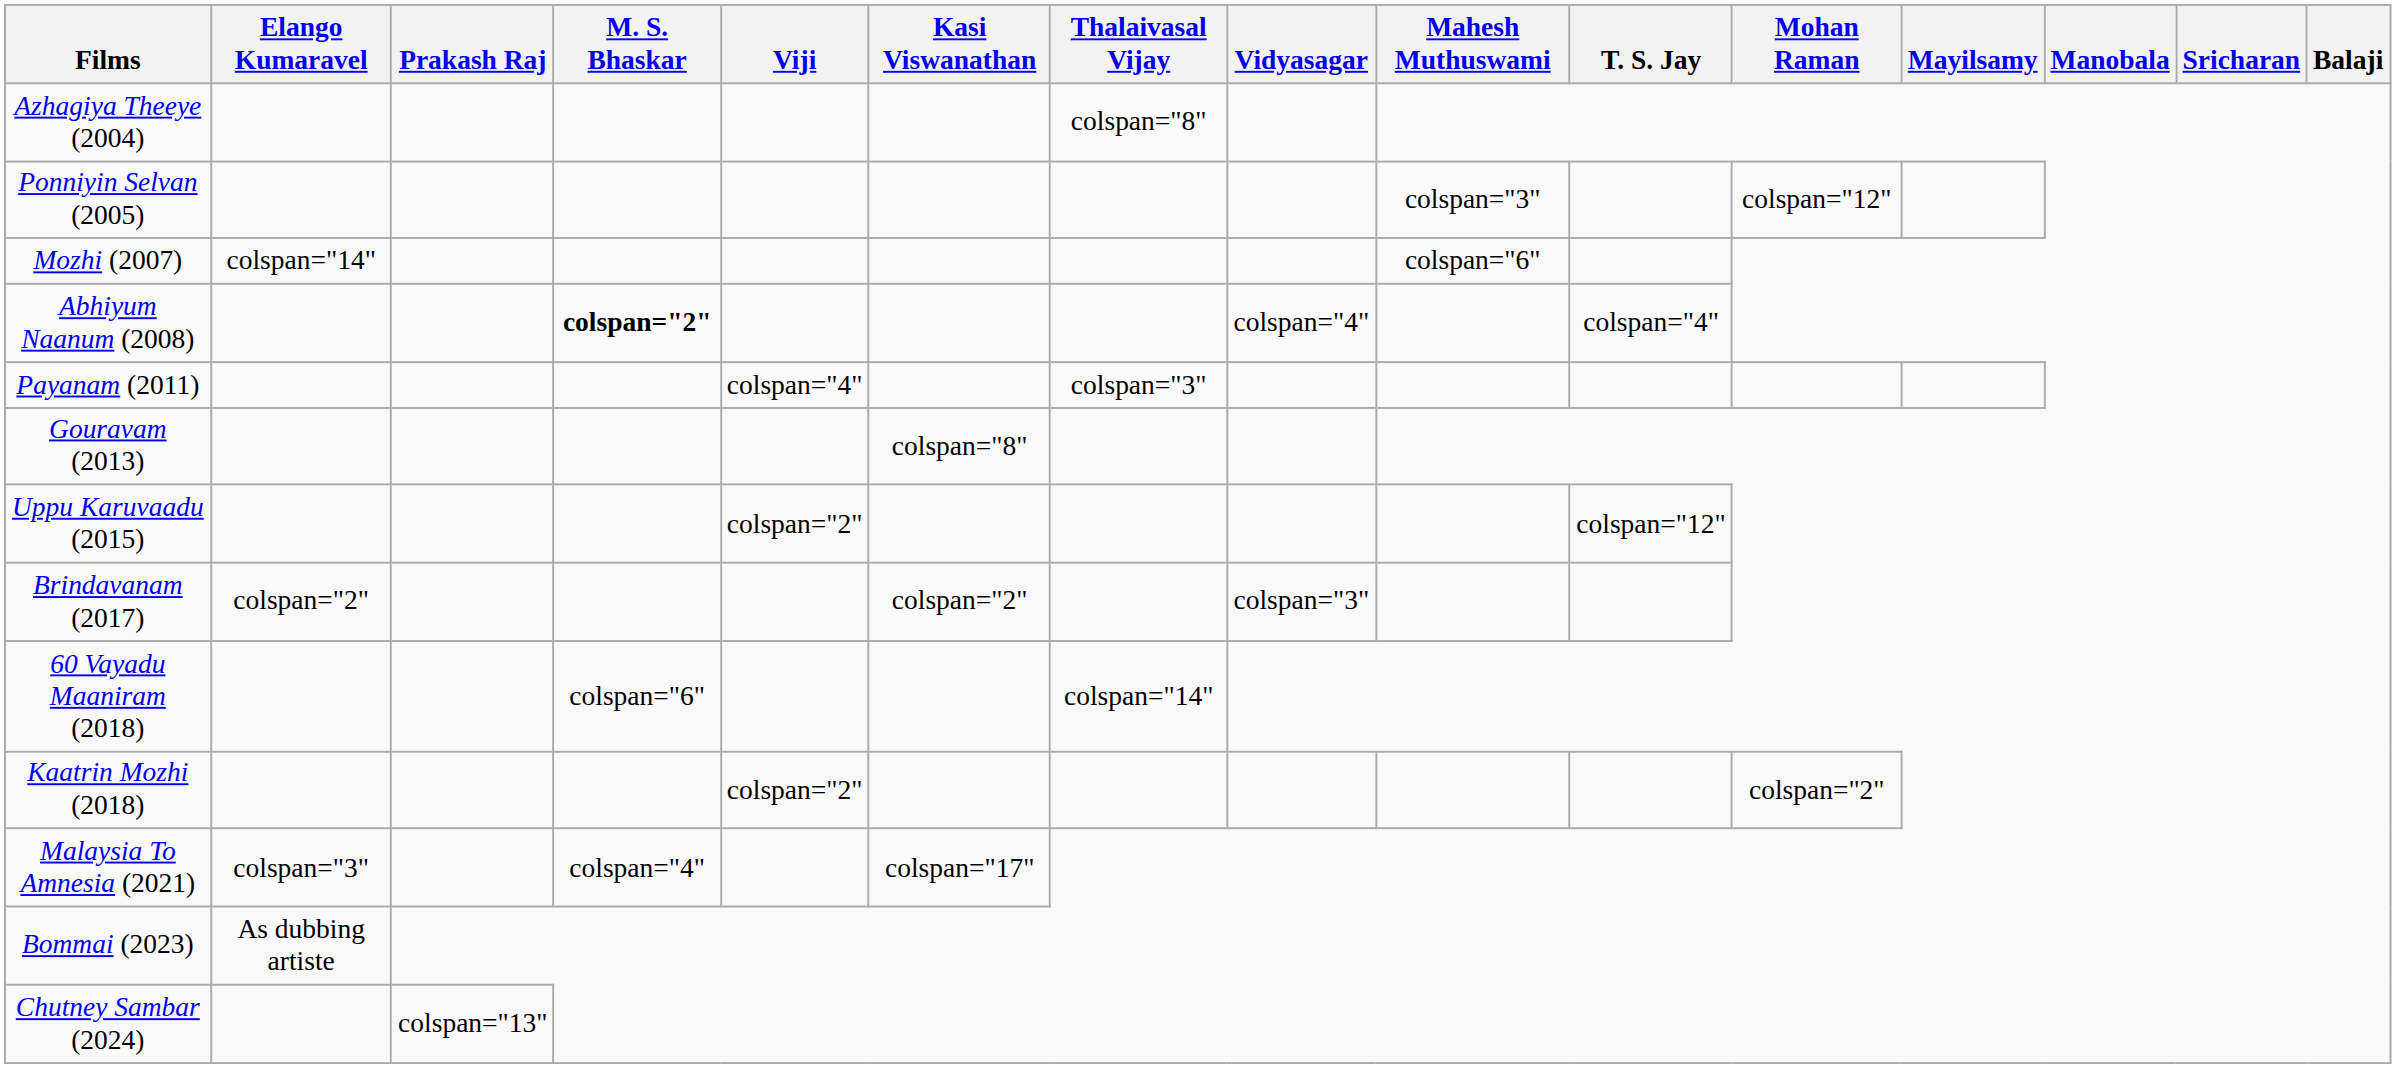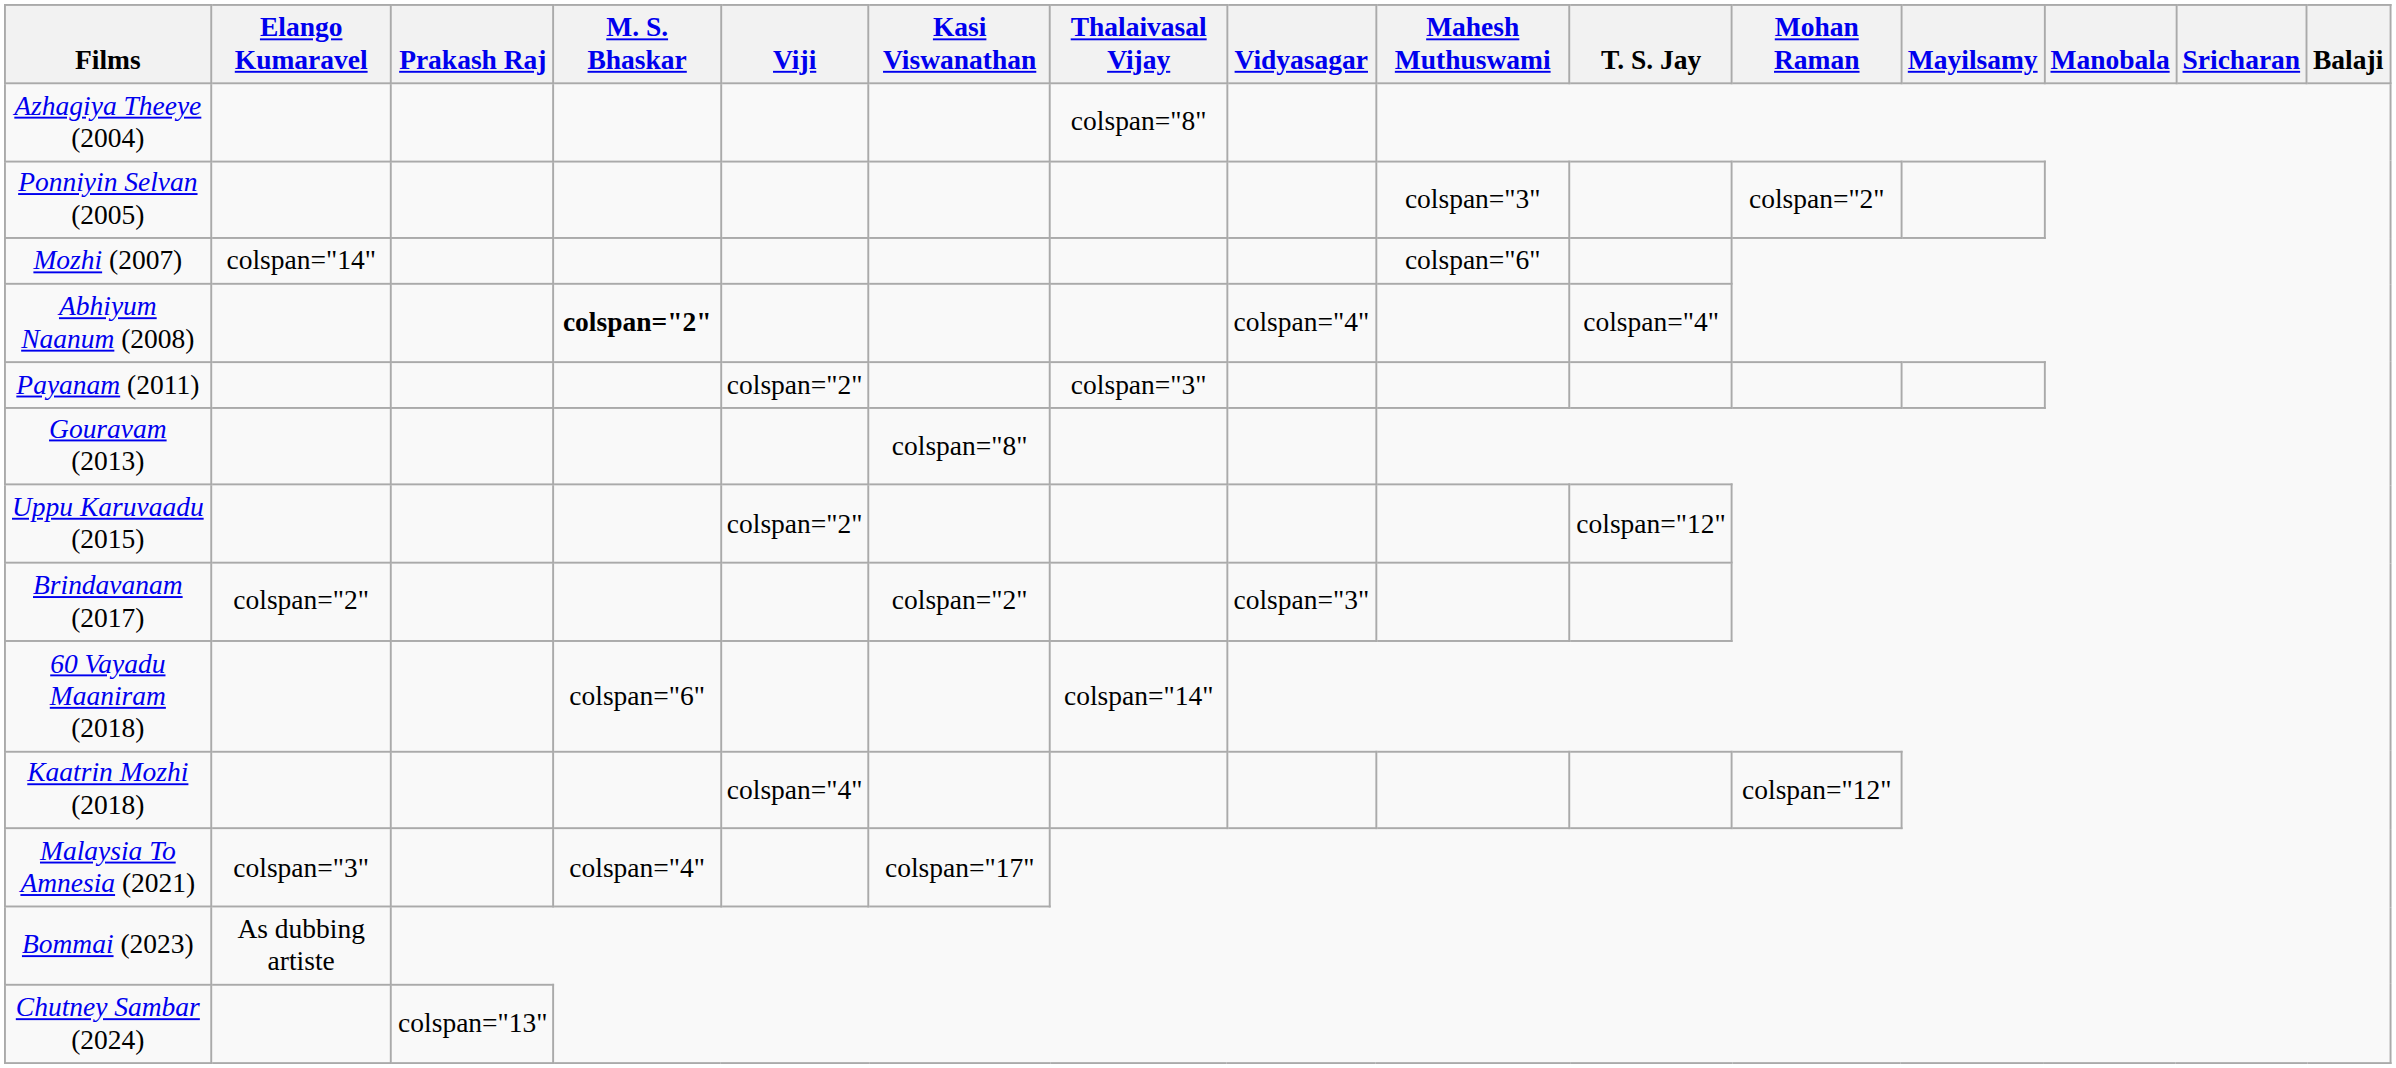(1817, 199) colspan="12" -> (1817, 199) colspan="2"
(795, 384) colspan="4" -> (795, 384) colspan="2"
(795, 789) colspan="2" -> (795, 789) colspan="4"
(1817, 789) colspan="2" -> (1817, 789) colspan="12"
